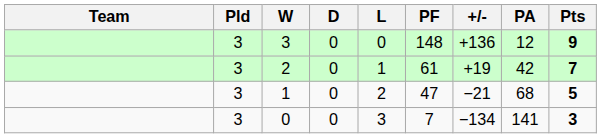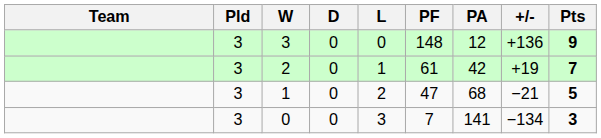columns swapped: (525, 17) <-> (477, 17)
